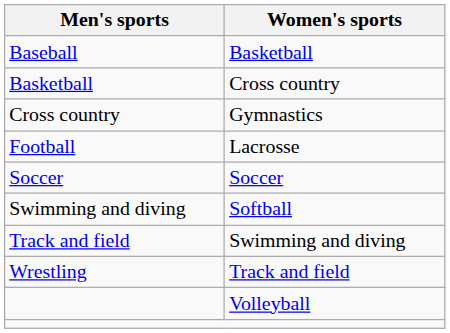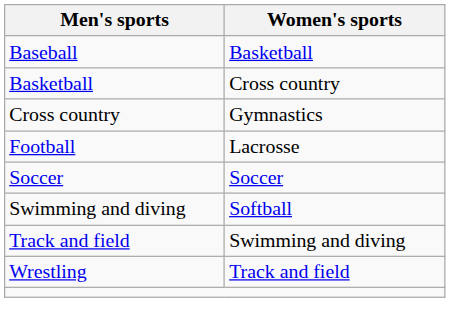- row: (270, 303)
